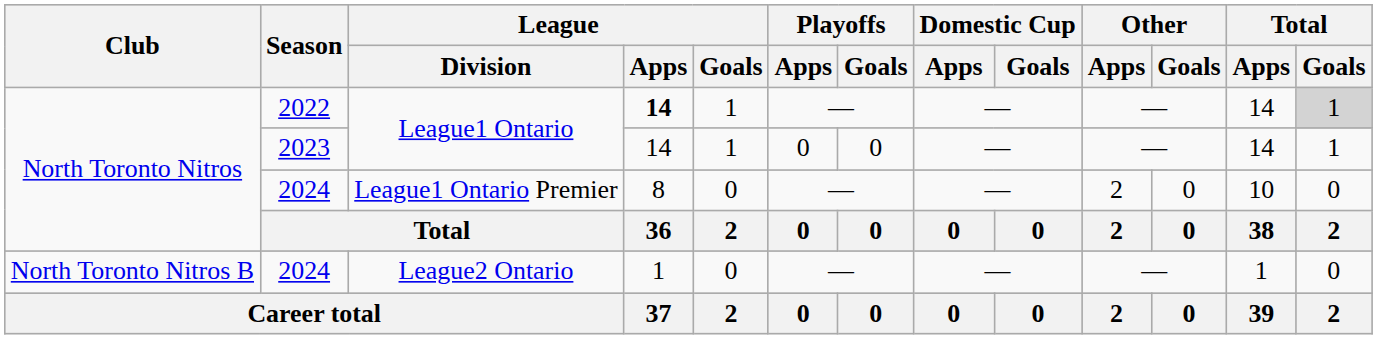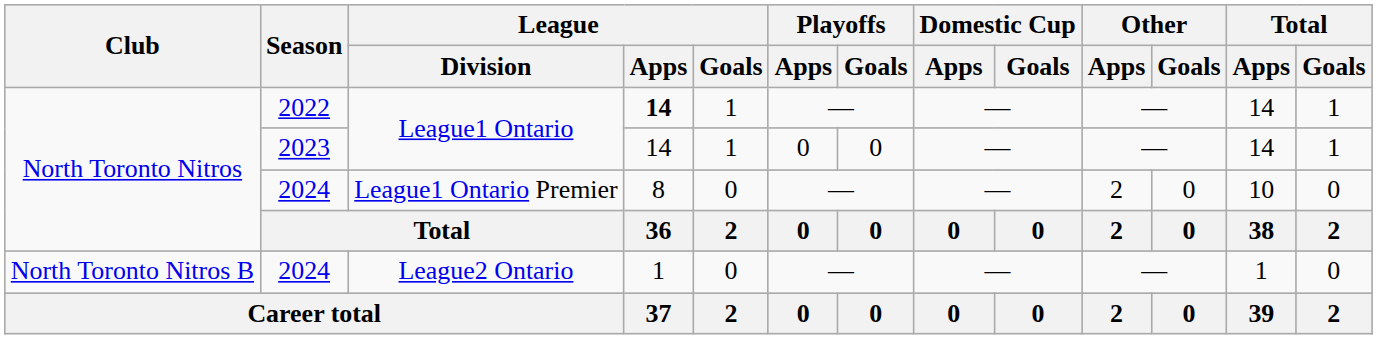(1334, 107) lightgrey background -> (1334, 107) no background
